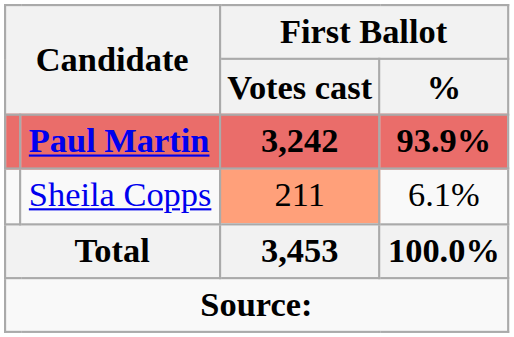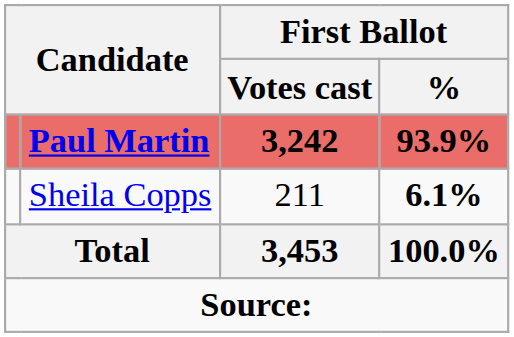(300, 195) lightsalmon background -> (300, 195) no background
(444, 195) normal -> (444, 195) bold
